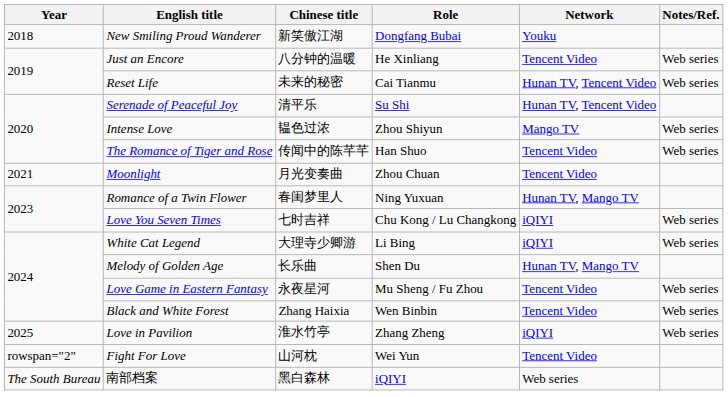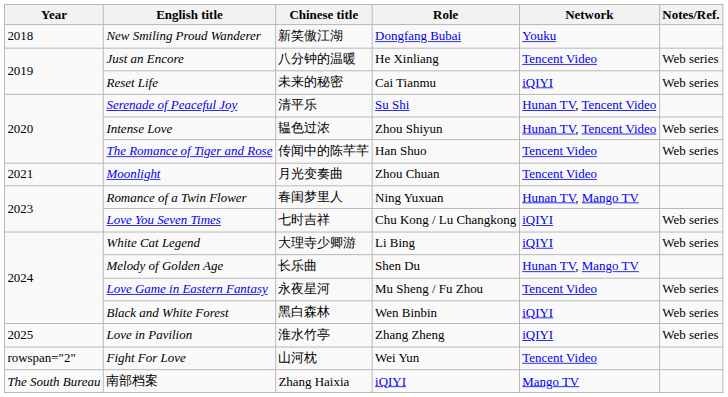(589, 82) Hunan TV, Tencent Video -> (538, 82) iQIYI
(551, 128) Mango TV -> (589, 128) Hunan TV, Tencent Video
(314, 311) Zhang Haixia -> (304, 311) 黑白森林
(560, 311) Tencent Video -> (538, 312) iQIYI
(304, 378) 黑白森林 -> (314, 381) Zhang Haixia
(550, 378) Web series -> (551, 381) Mango TV
